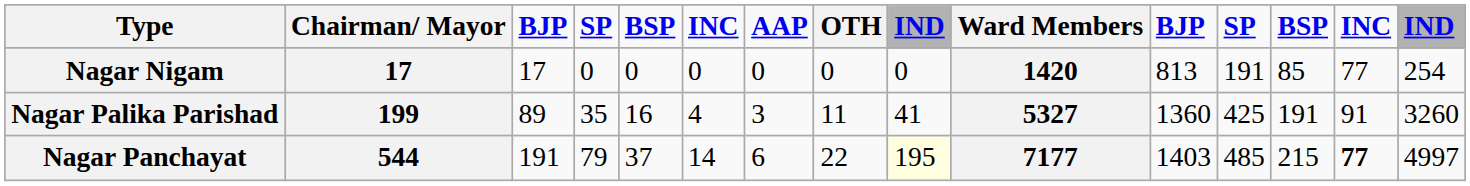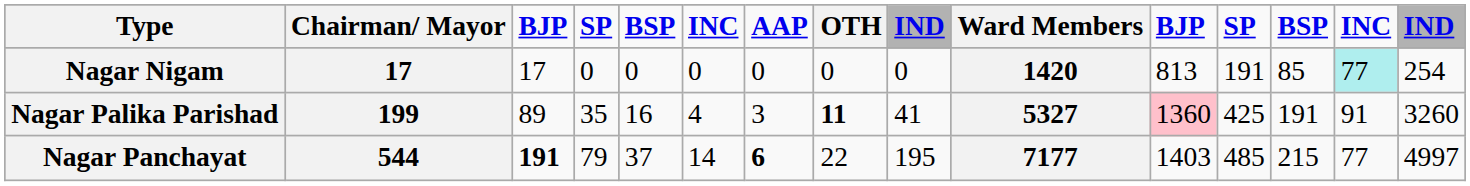(1354, 69) no background -> (1354, 69) paleturquoise background
(834, 113) normal -> (833, 113) bold
(1183, 113) no background -> (1183, 113) pink background
(539, 157) normal -> (539, 157) bold
(758, 157) normal -> (758, 157) bold
(915, 157) lightyellow background -> (915, 157) no background
(1354, 157) bold -> (1354, 157) normal
